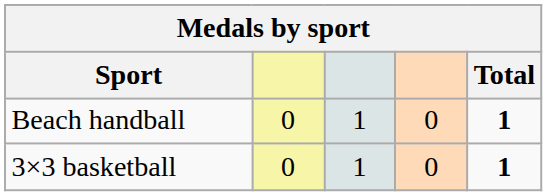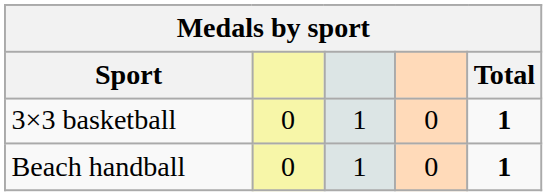rows swapped: (94, 166) <-> (98, 120)
